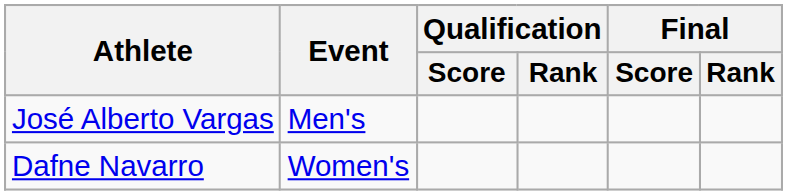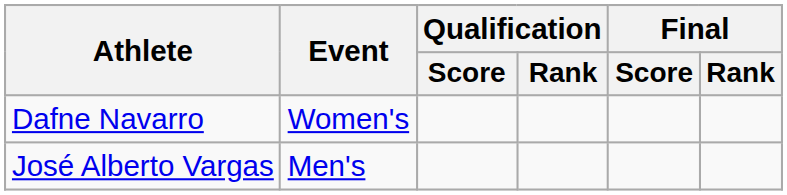rows swapped: (143, 119) <-> (108, 166)
